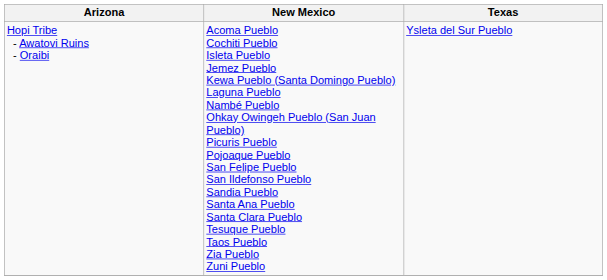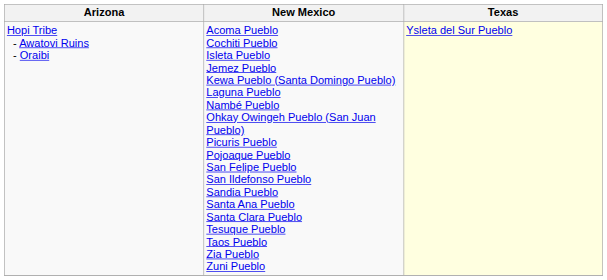(459, 30) no background -> (459, 30) lightyellow background
